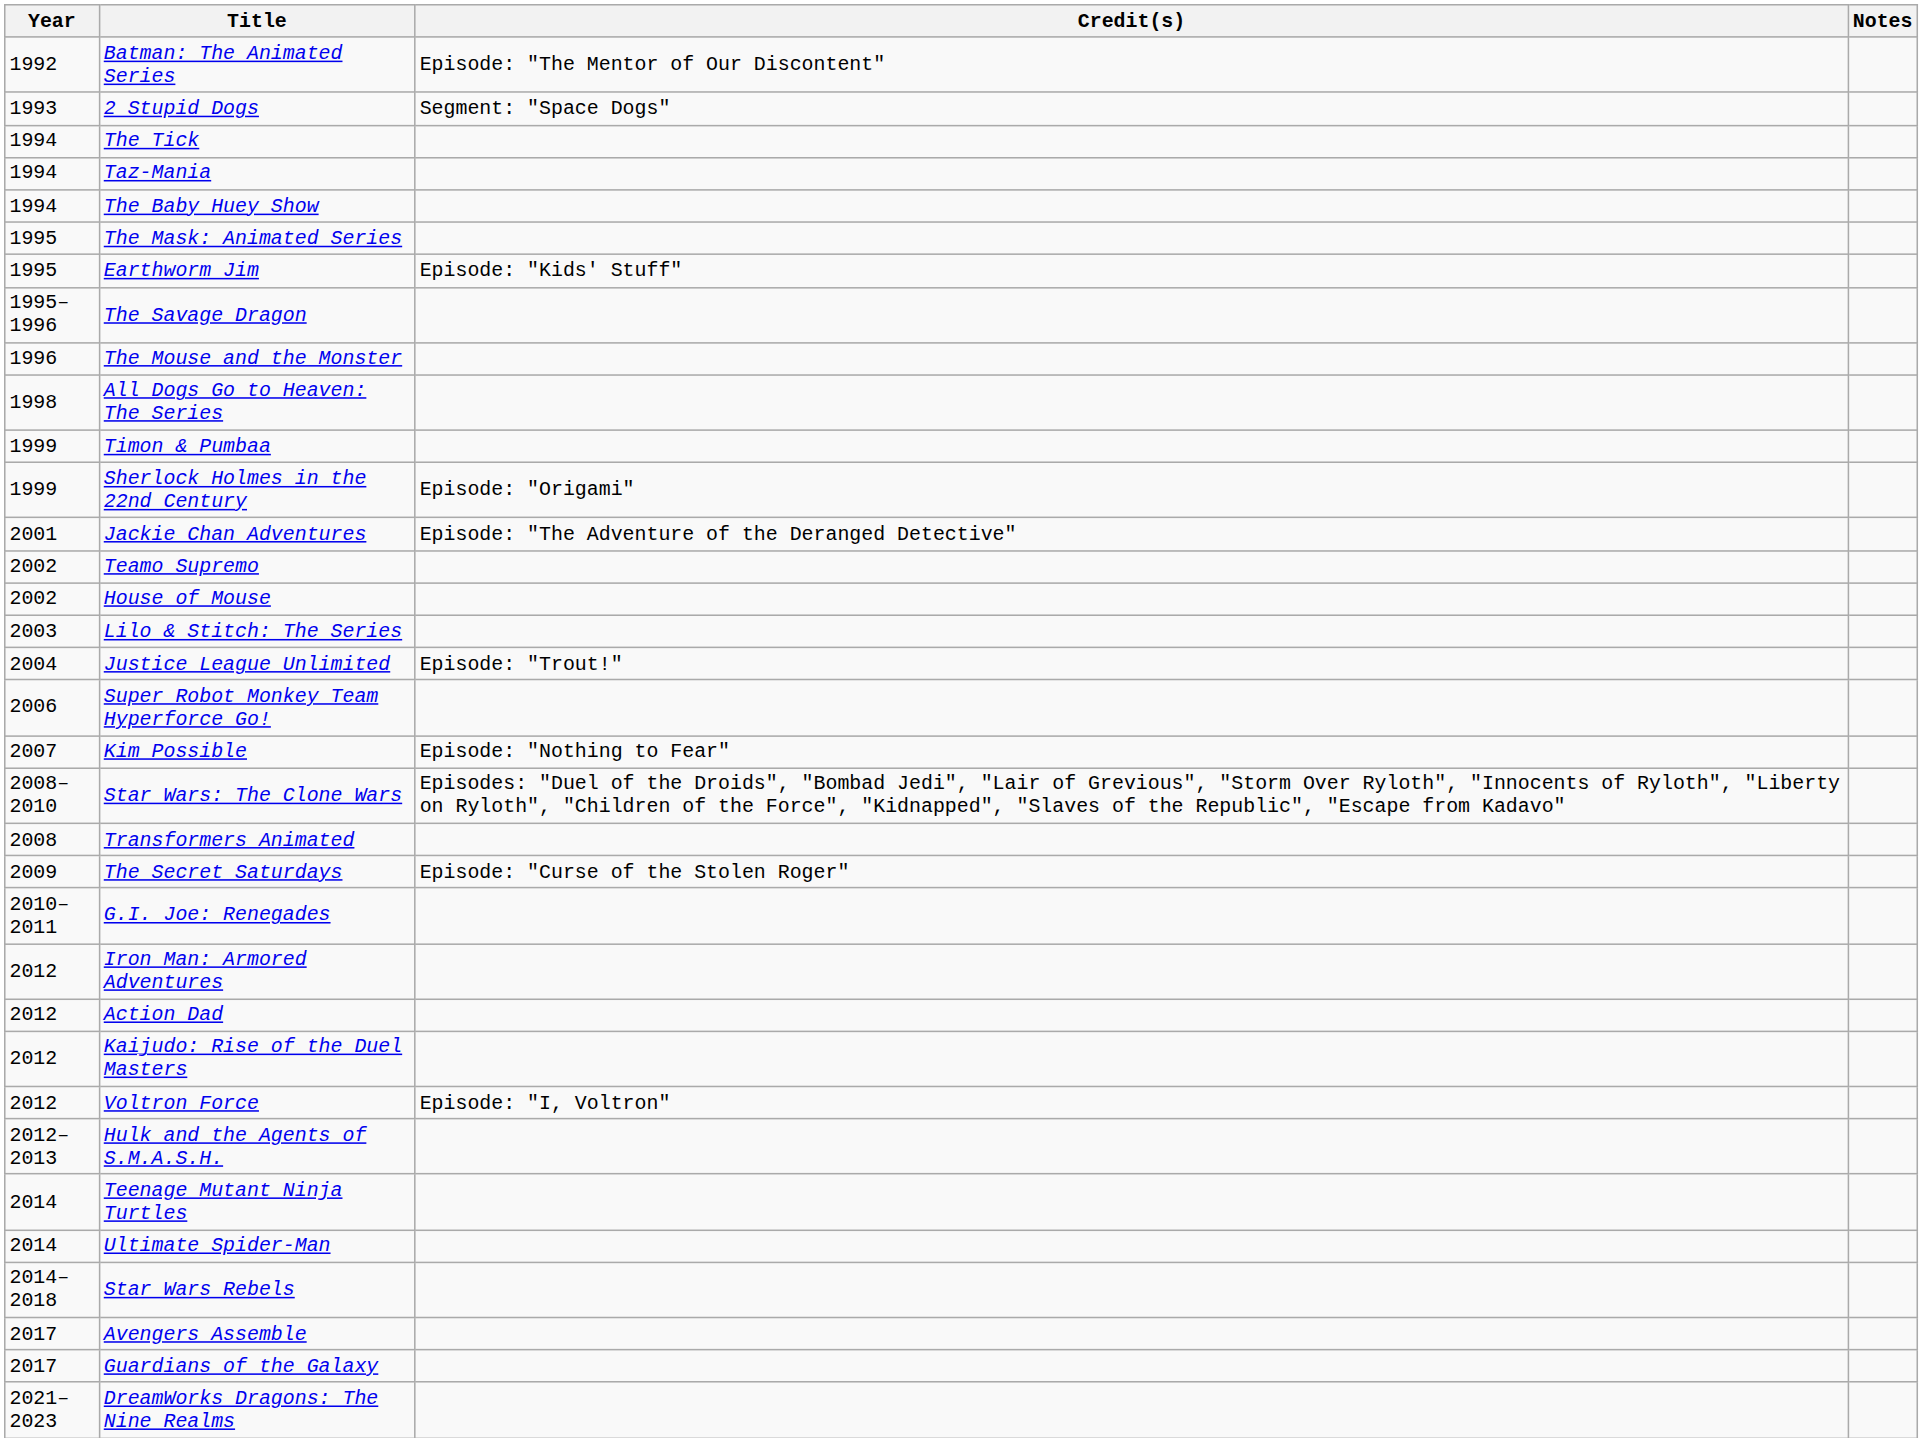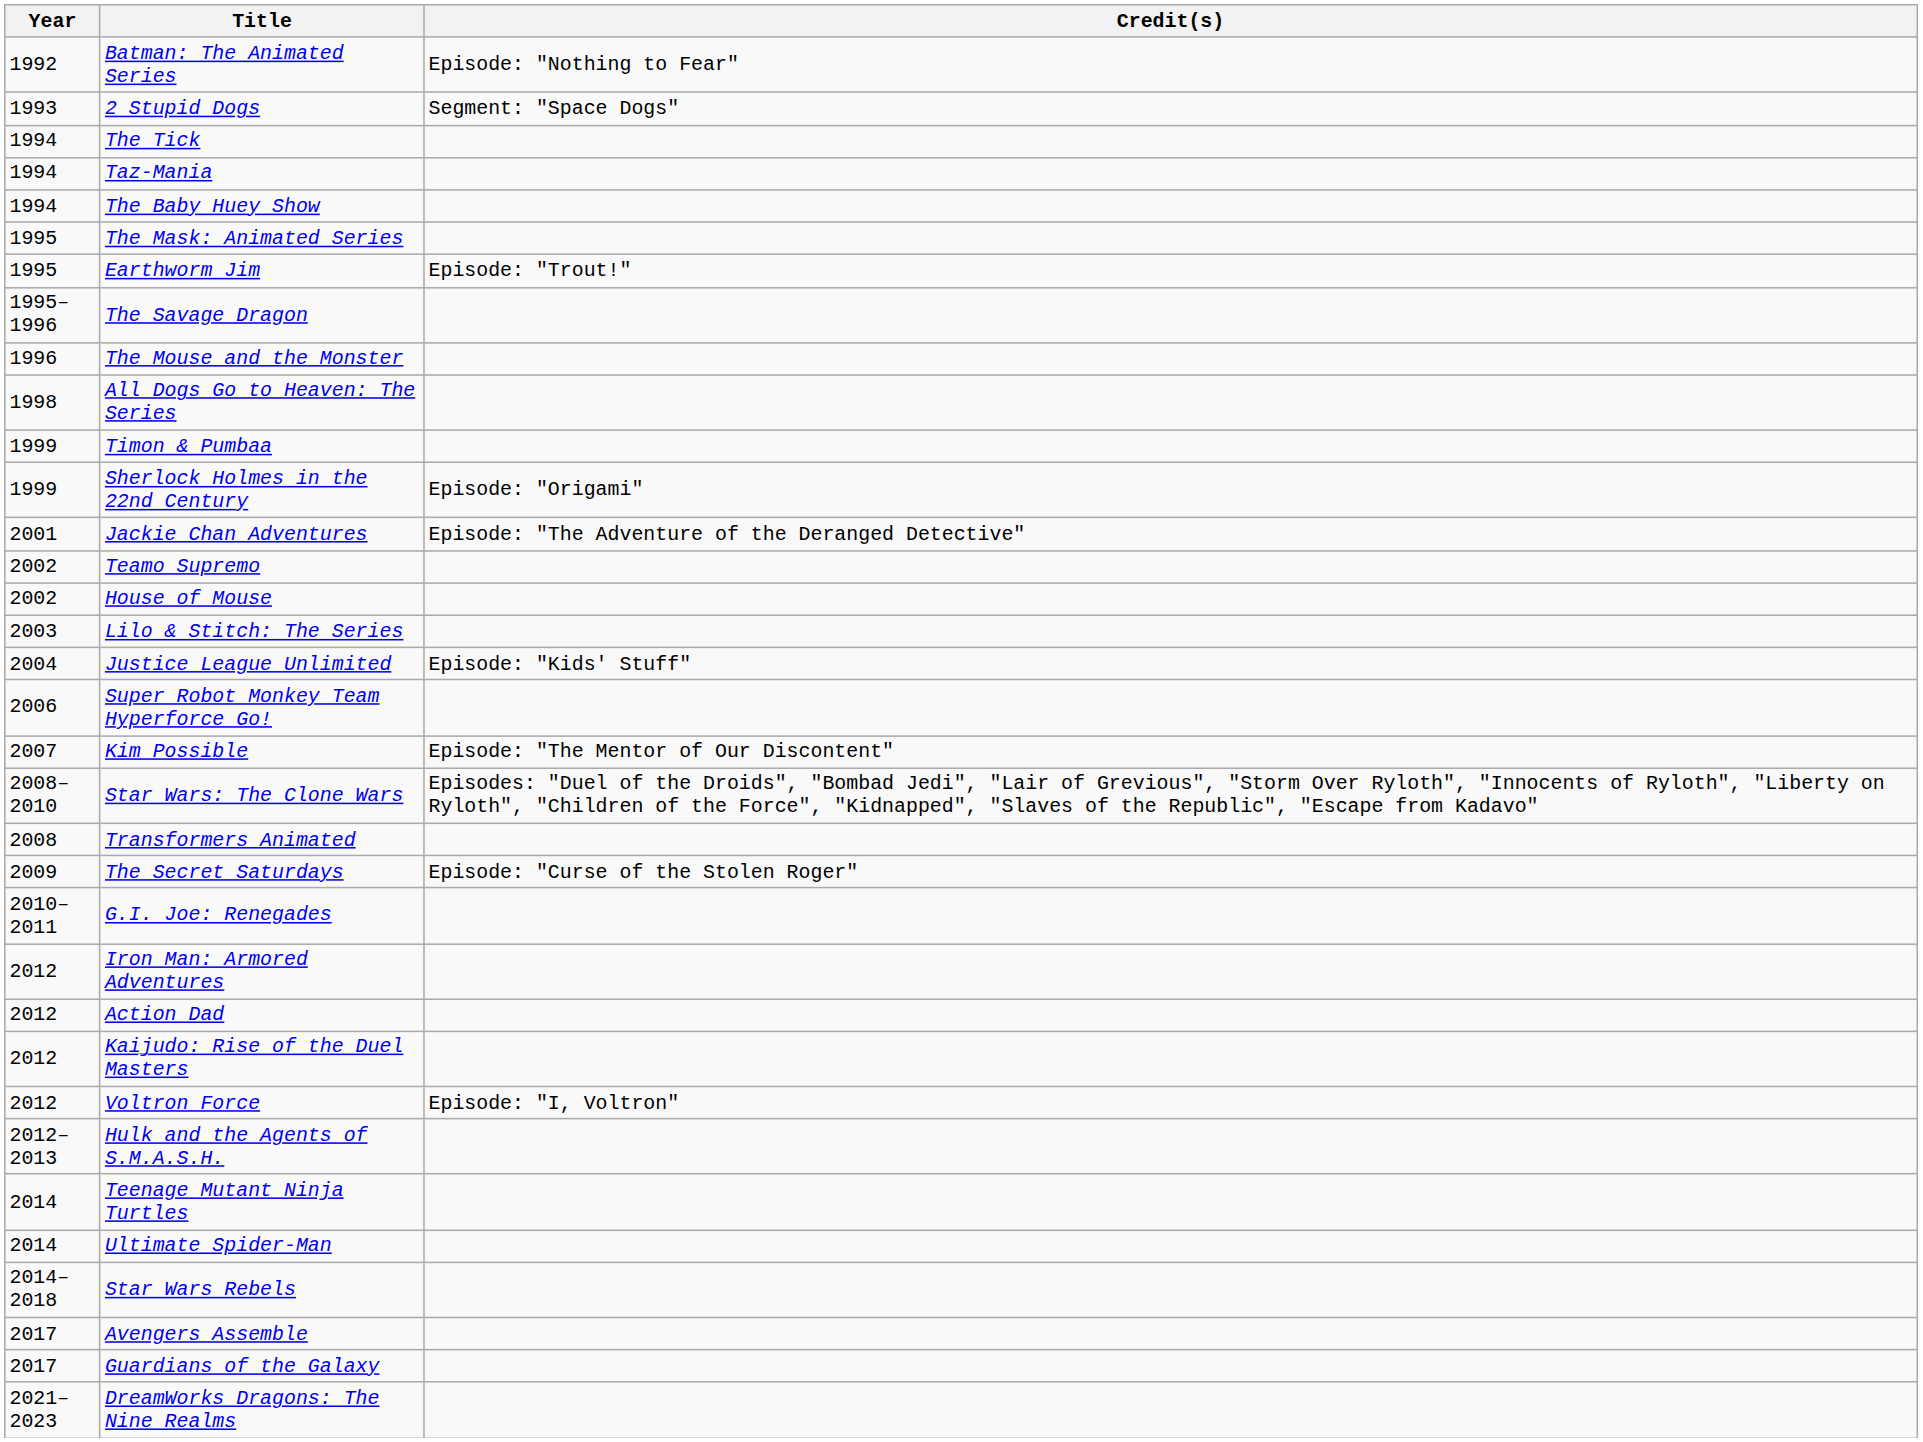- column: (1883, 21)
(652, 65) Episode: "The Mentor of Our Discontent" -> (584, 65) Episode: "Nothing to Fear"
(551, 271) Episode: "Kids' Stuff" -> (530, 271) Episode: "Trout!"
(521, 664) Episode: "Trout!" -> (560, 664) Episode: "Kids' Stuff"
(575, 752) Episode: "Nothing to Fear" -> (661, 752) Episode: "The Mentor of Our Discontent"
